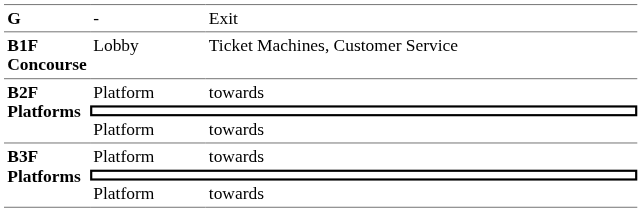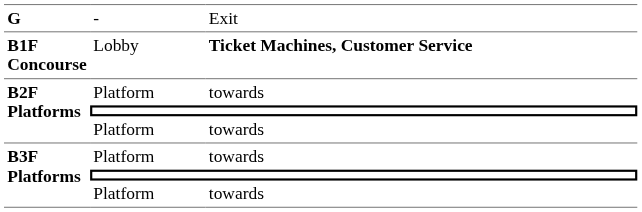(333, 45) normal -> (341, 45) bold
